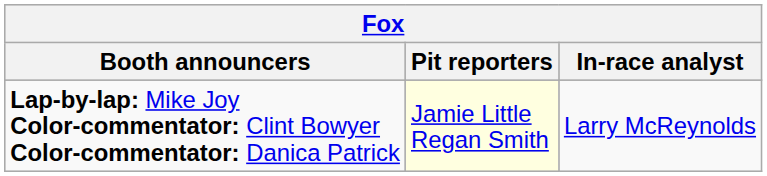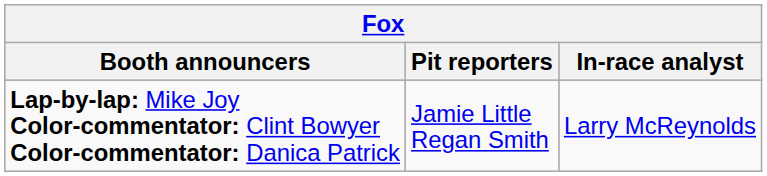(480, 126) lightyellow background -> (480, 126) no background
